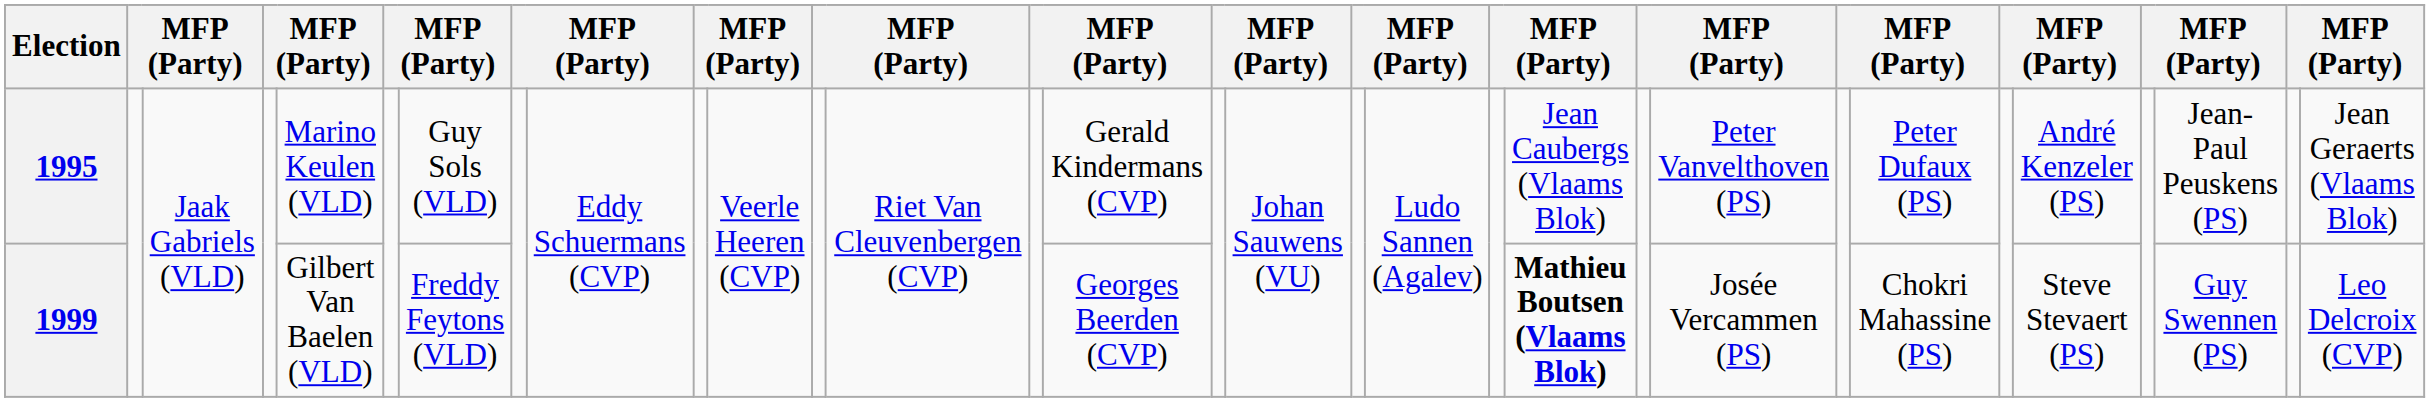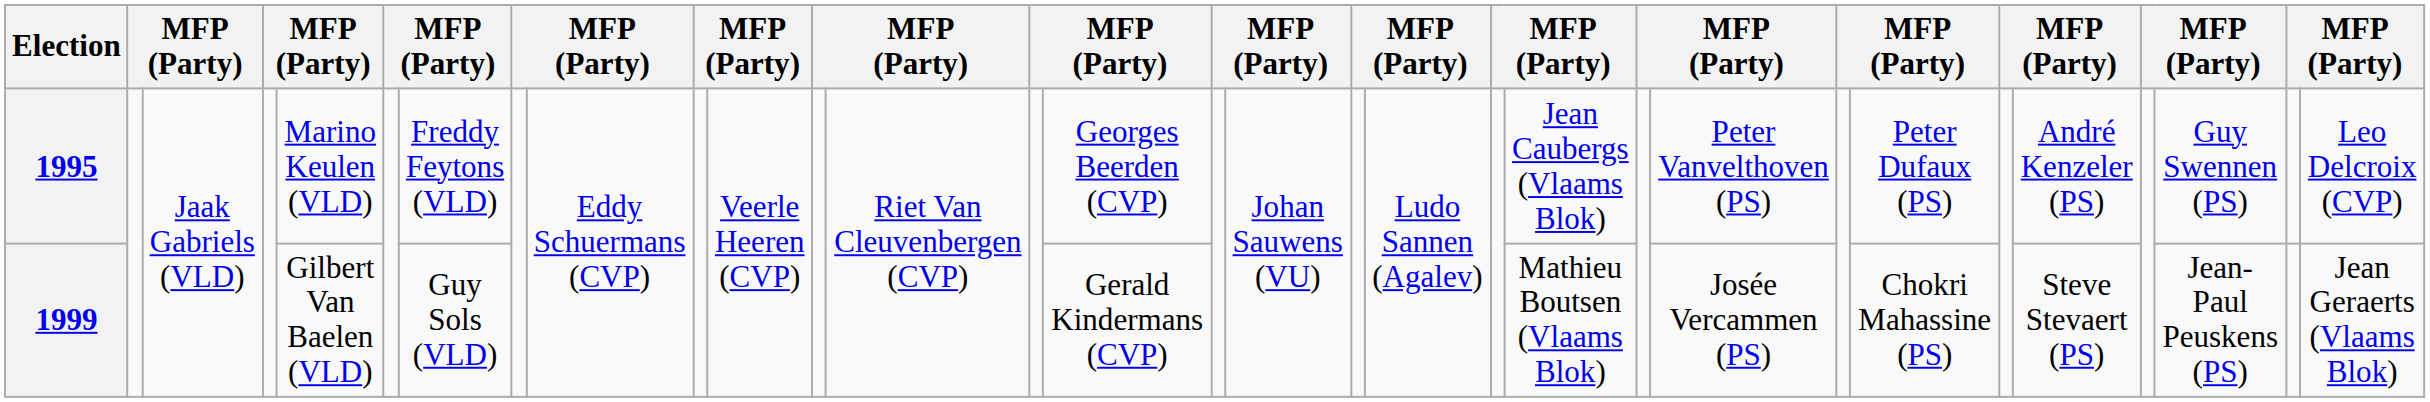(455, 165) Guy Sols (VLD) -> (455, 165) Freddy Feytons (VLD)
(1127, 165) Gerald Kindermans (CVP) -> (1127, 165) Georges Beerden (CVP)
(2220, 165) Jean-Paul Peuskens (PS) -> (2220, 165) Guy Swennen (PS)
(2362, 165) Jean Geraerts (Vlaams Blok) -> (2362, 165) Leo Delcroix (CVP)
(455, 319) Freddy Feytons (VLD) -> (455, 319) Guy Sols (VLD)
(1127, 319) Georges Beerden (CVP) -> (1127, 319) Gerald Kindermans (CVP)
(1570, 319) bold -> (1570, 319) normal
(2220, 319) Guy Swennen (PS) -> (2220, 319) Jean-Paul Peuskens (PS)
(2362, 319) Leo Delcroix (CVP) -> (2362, 319) Jean Geraerts (Vlaams Blok)
